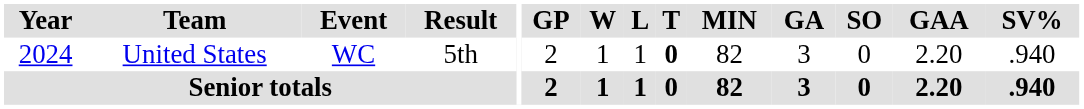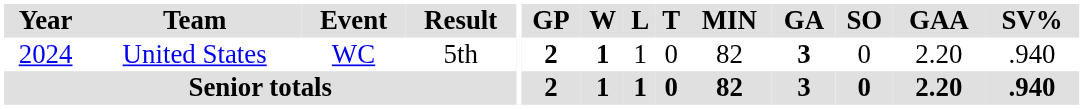(551, 54) normal -> (551, 54) bold
(603, 54) normal -> (603, 54) bold
(671, 54) bold -> (671, 54) normal
(804, 54) normal -> (804, 54) bold
